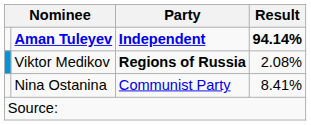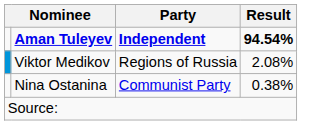(277, 39) 94.14% -> (268, 39) 94.54%
(182, 62) bold -> (178, 62) normal
(281, 85) 8.41% -> (272, 85) 0.38%
